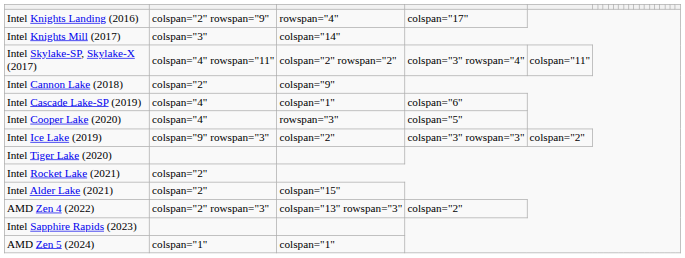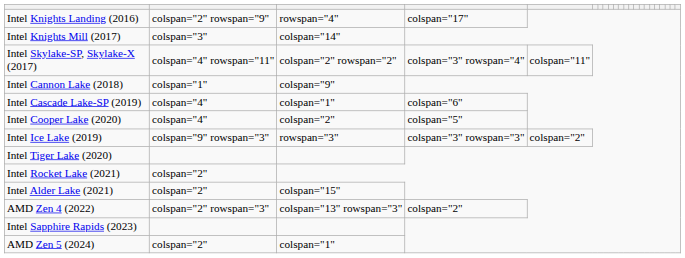(180, 84) colspan="2" -> (180, 84) colspan="1"
(309, 119) rowspan="3" -> (307, 119) colspan="2"
(307, 137) colspan="2" -> (309, 137) rowspan="3"
(180, 244) colspan="1" -> (180, 244) colspan="2"
